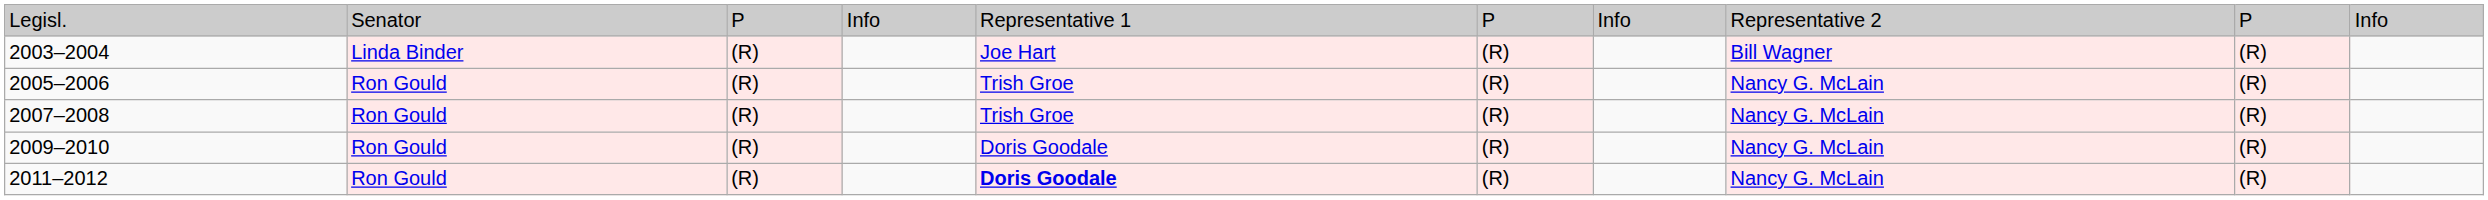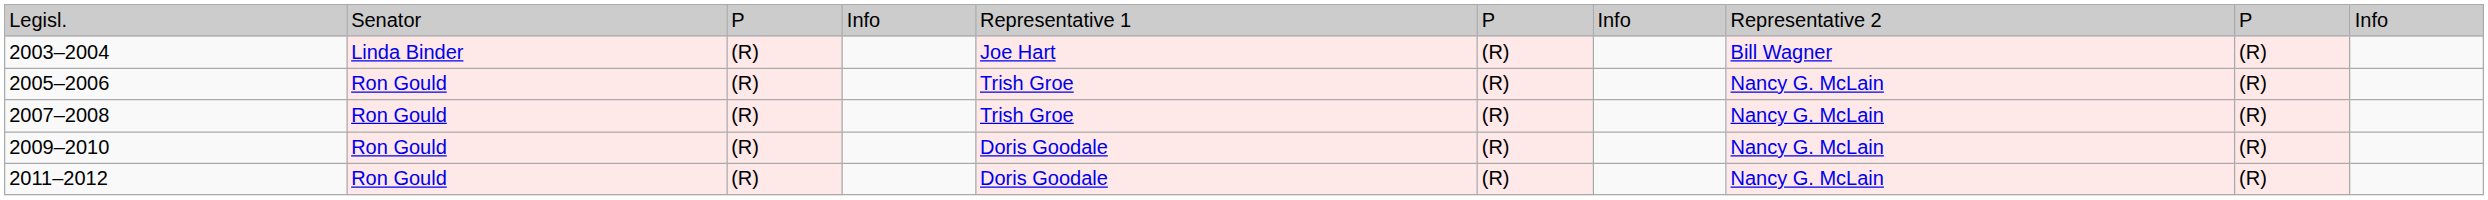(1048, 178) bold -> (1044, 178) normal
